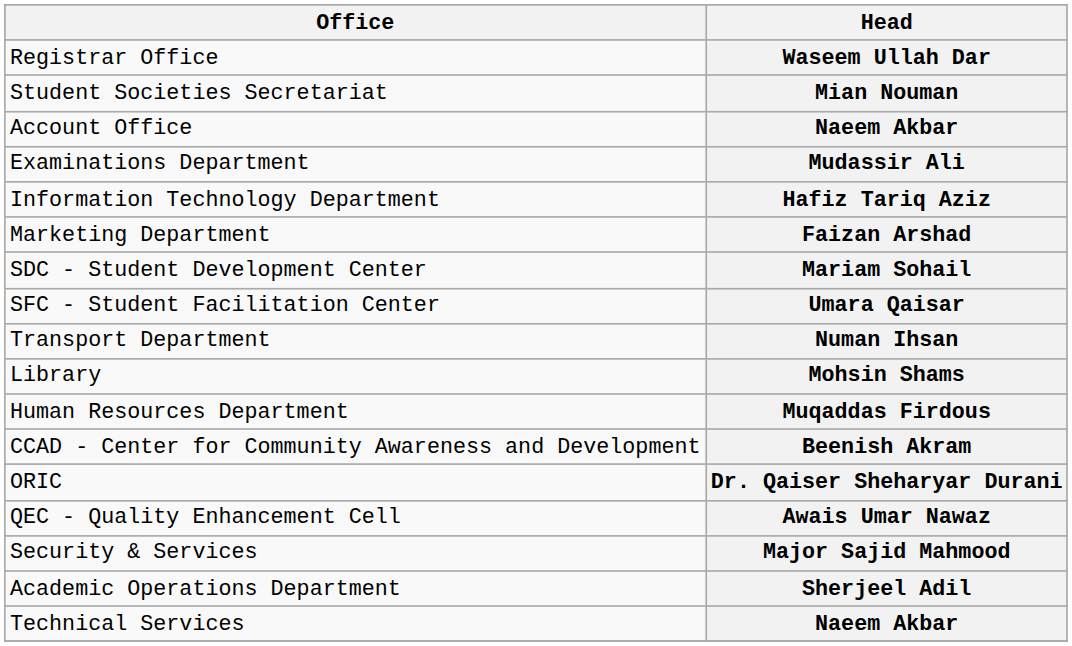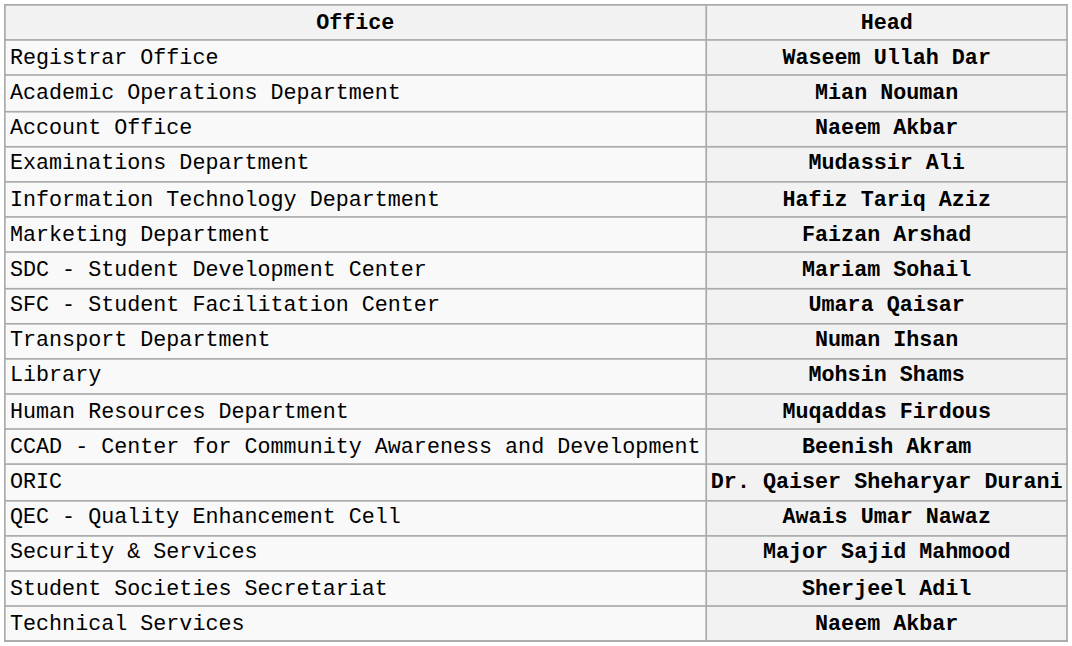(199, 93) Student Societies Secretariat -> (205, 93) Academic Operations Department
(205, 589) Academic Operations Department -> (199, 589) Student Societies Secretariat
